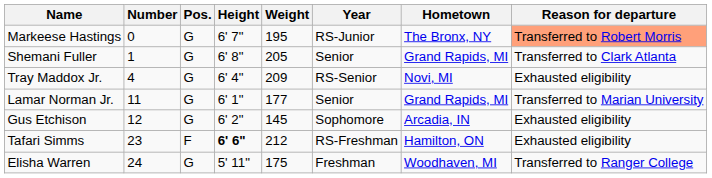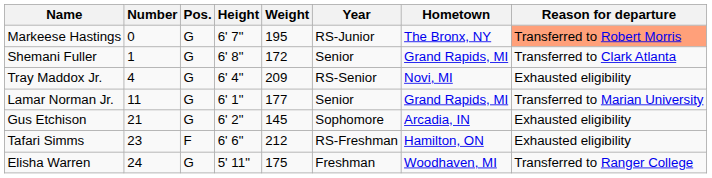(276, 57) 205 -> (276, 57) 172
(135, 120) 12 -> (135, 120) 21
(232, 141) bold -> (231, 141) normal
